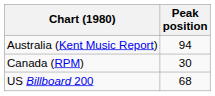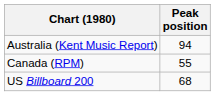(185, 63) 30 -> (185, 63) 55
